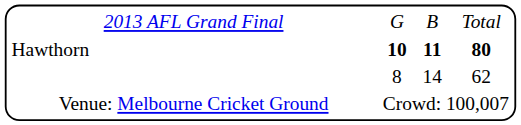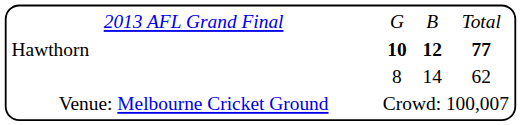(432, 49) 11 -> (432, 49) 12
(481, 49) 80 -> (481, 49) 77
